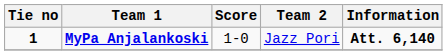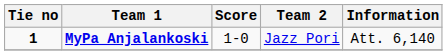(393, 39) bold -> (393, 39) normal
